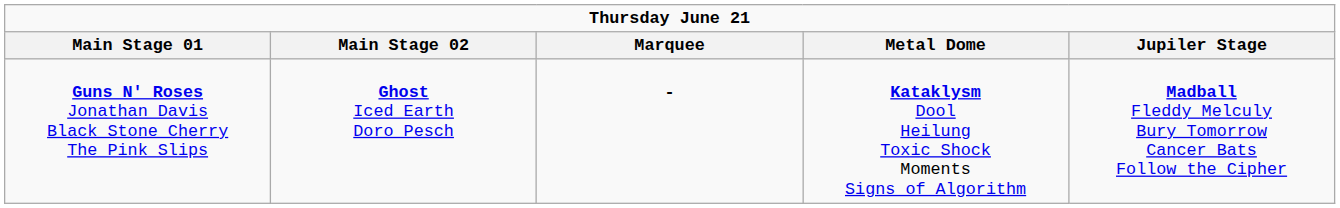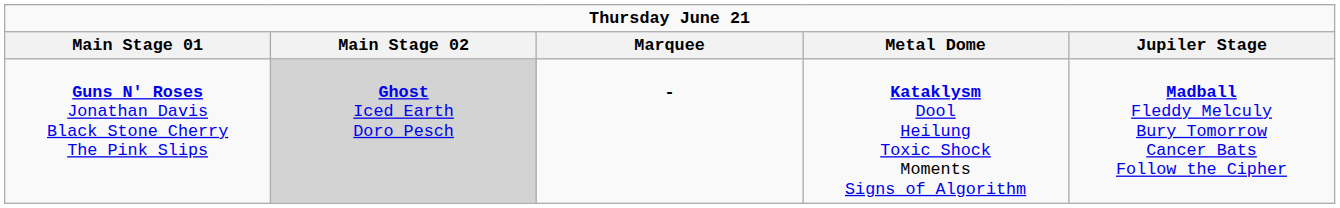(404, 112) no background -> (404, 112) lightgrey background
